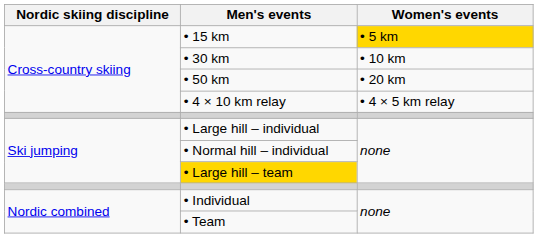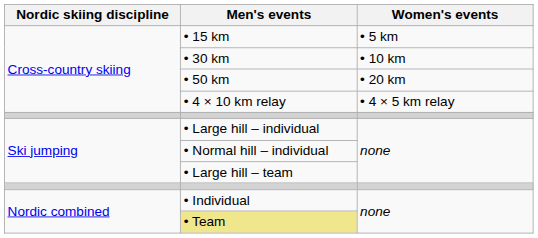(379, 36) gold background -> (379, 36) no background
(238, 172) gold background -> (238, 172) no background
(205, 221) no background -> (205, 221) khaki background
